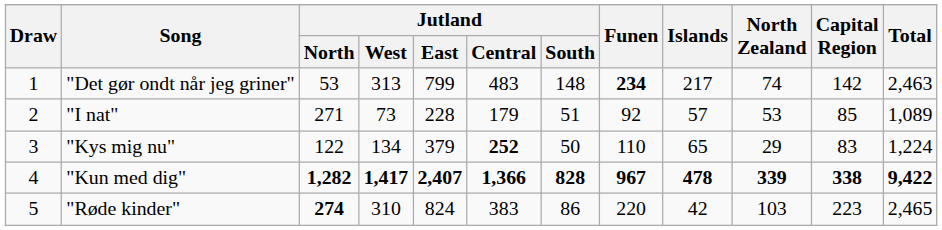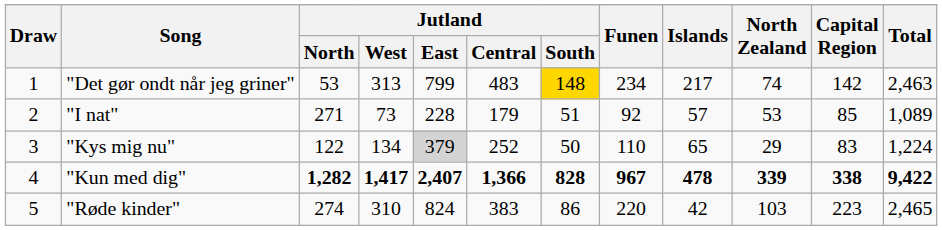(570, 83) no background -> (570, 83) gold background
(631, 83) bold -> (631, 83) normal
(440, 146) no background -> (440, 146) lightgrey background
(504, 146) bold -> (504, 146) normal
(329, 209) bold -> (329, 209) normal
